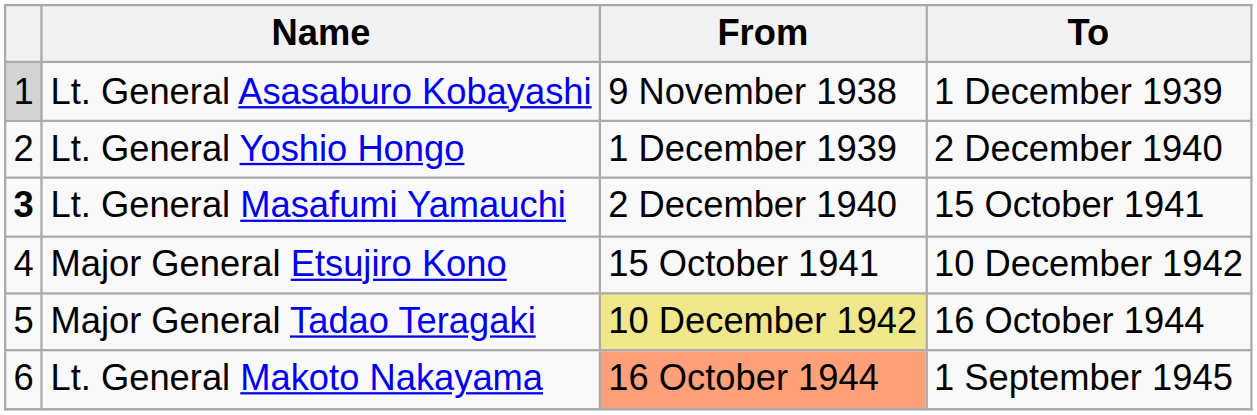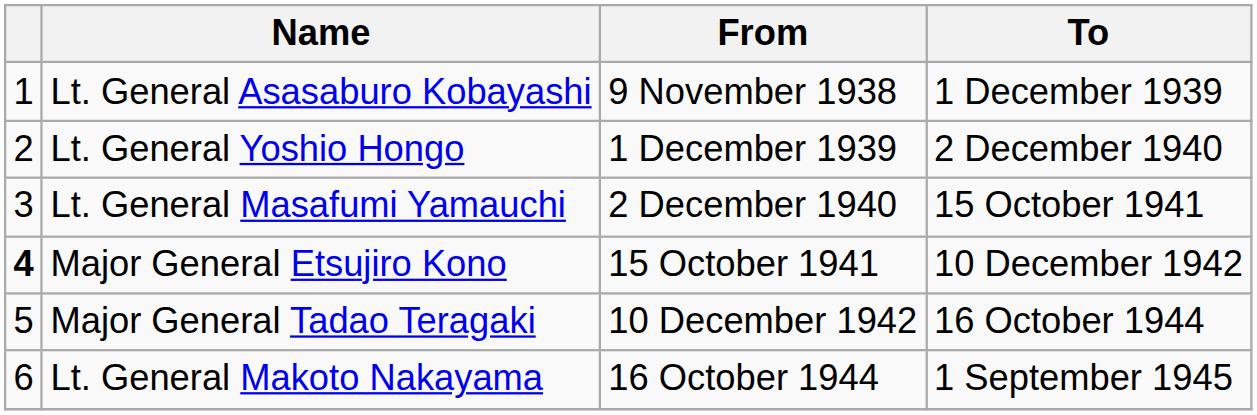(24, 90) lightgrey background -> (24, 90) no background
(24, 206) bold -> (24, 206) normal
(24, 263) normal -> (24, 263) bold
(763, 321) khaki background -> (763, 321) no background
(744, 378) lightsalmon background -> (744, 378) no background
